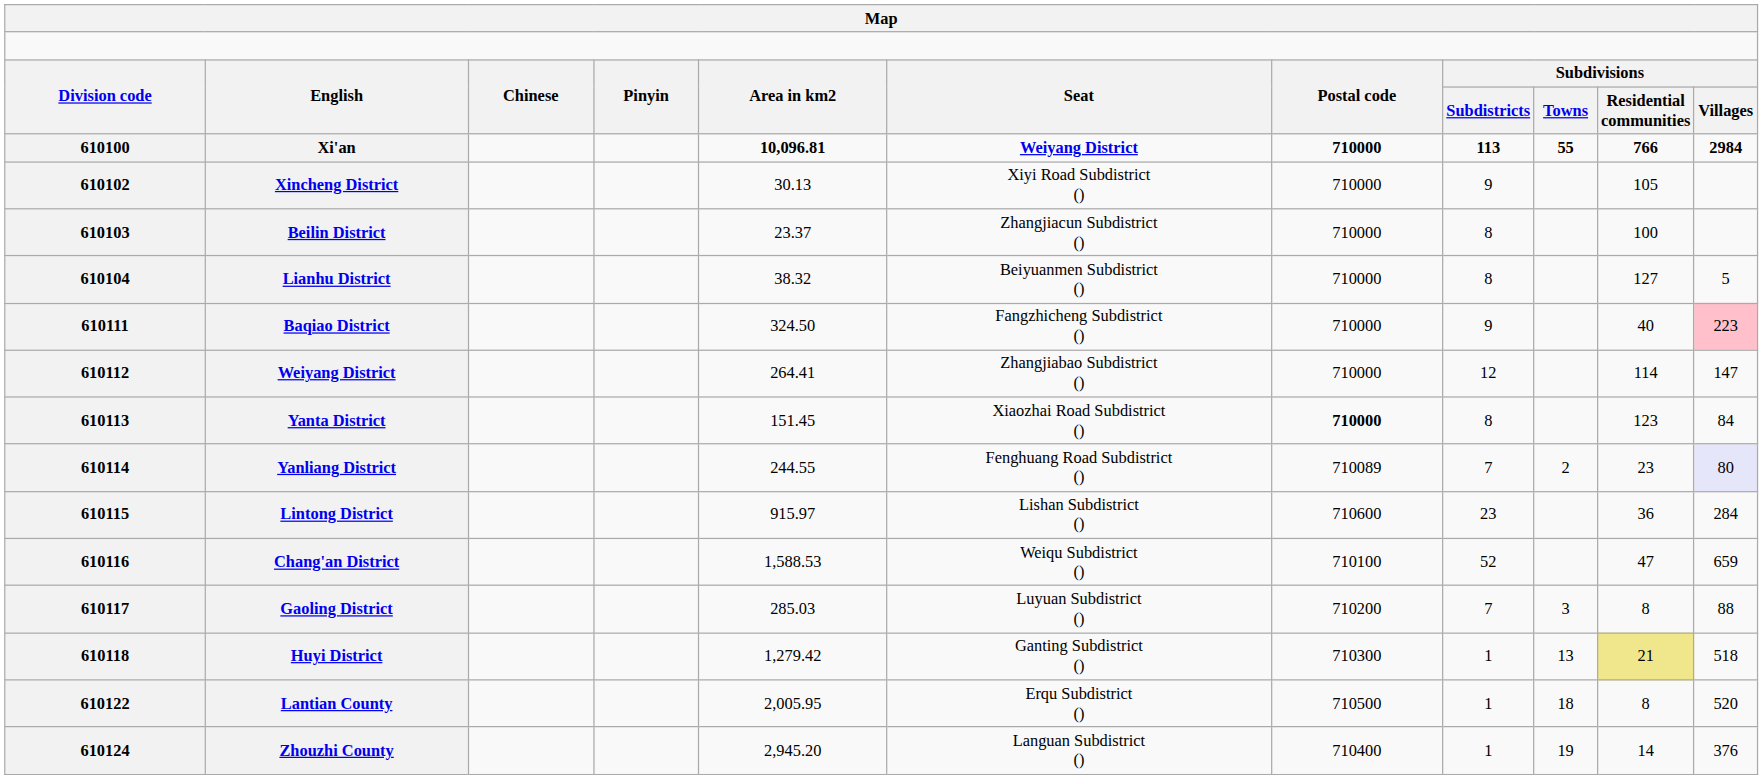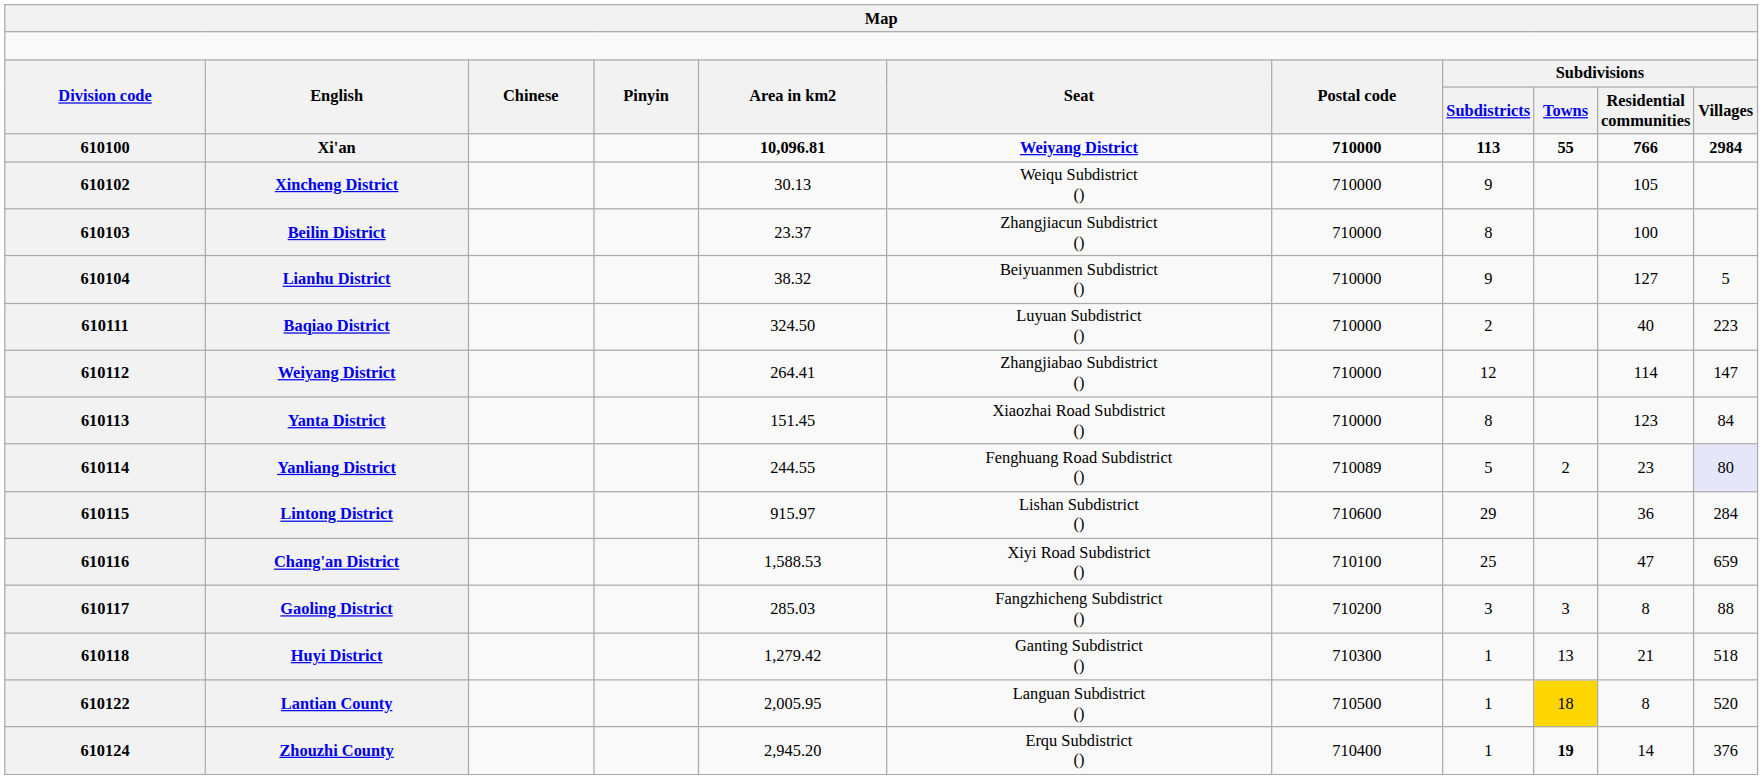(1079, 184) Xiyi Road Subdistrict () -> (1079, 184) Weiqu Subdistrict ()
(1488, 279) 8 -> (1488, 279) 9
(1079, 326) Fangzhicheng Subdistrict () -> (1079, 326) Luyuan Subdistrict ()
(1488, 326) 9 -> (1488, 326) 2
(1726, 326) pink background -> (1726, 326) no background
(1357, 420) bold -> (1357, 420) normal
(1488, 467) 7 -> (1488, 467) 5
(1488, 514) 23 -> (1488, 514) 29
(1079, 561) Weiqu Subdistrict () -> (1079, 561) Xiyi Road Subdistrict ()
(1488, 561) 52 -> (1488, 561) 25
(1079, 609) Luyuan Subdistrict () -> (1079, 609) Fangzhicheng Subdistrict ()
(1488, 609) 7 -> (1488, 609) 3
(1646, 656) khaki background -> (1646, 656) no background
(1079, 703) Erqu Subdistrict () -> (1079, 703) Languan Subdistrict ()
(1566, 703) no background -> (1566, 703) gold background
(1079, 750) Languan Subdistrict () -> (1079, 750) Erqu Subdistrict ()
(1566, 750) normal -> (1566, 750) bold
